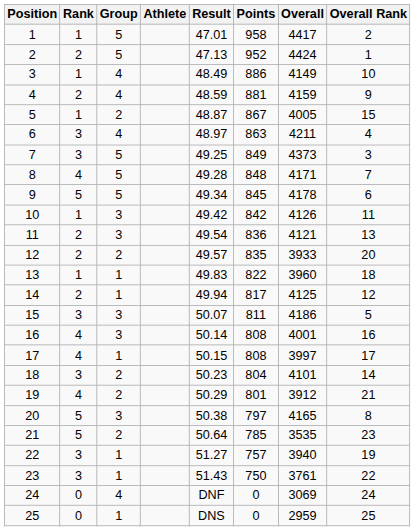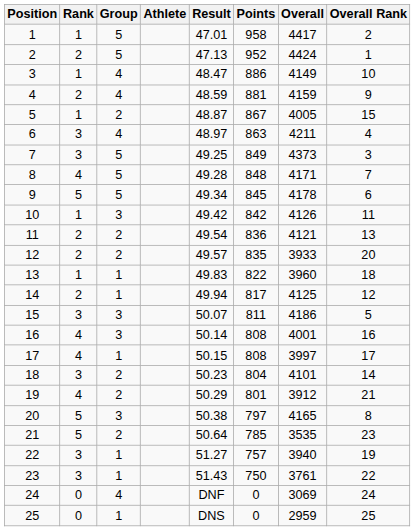(211, 74) 48.49 -> (211, 74) 48.47
(119, 235) 3 -> (119, 235) 2
